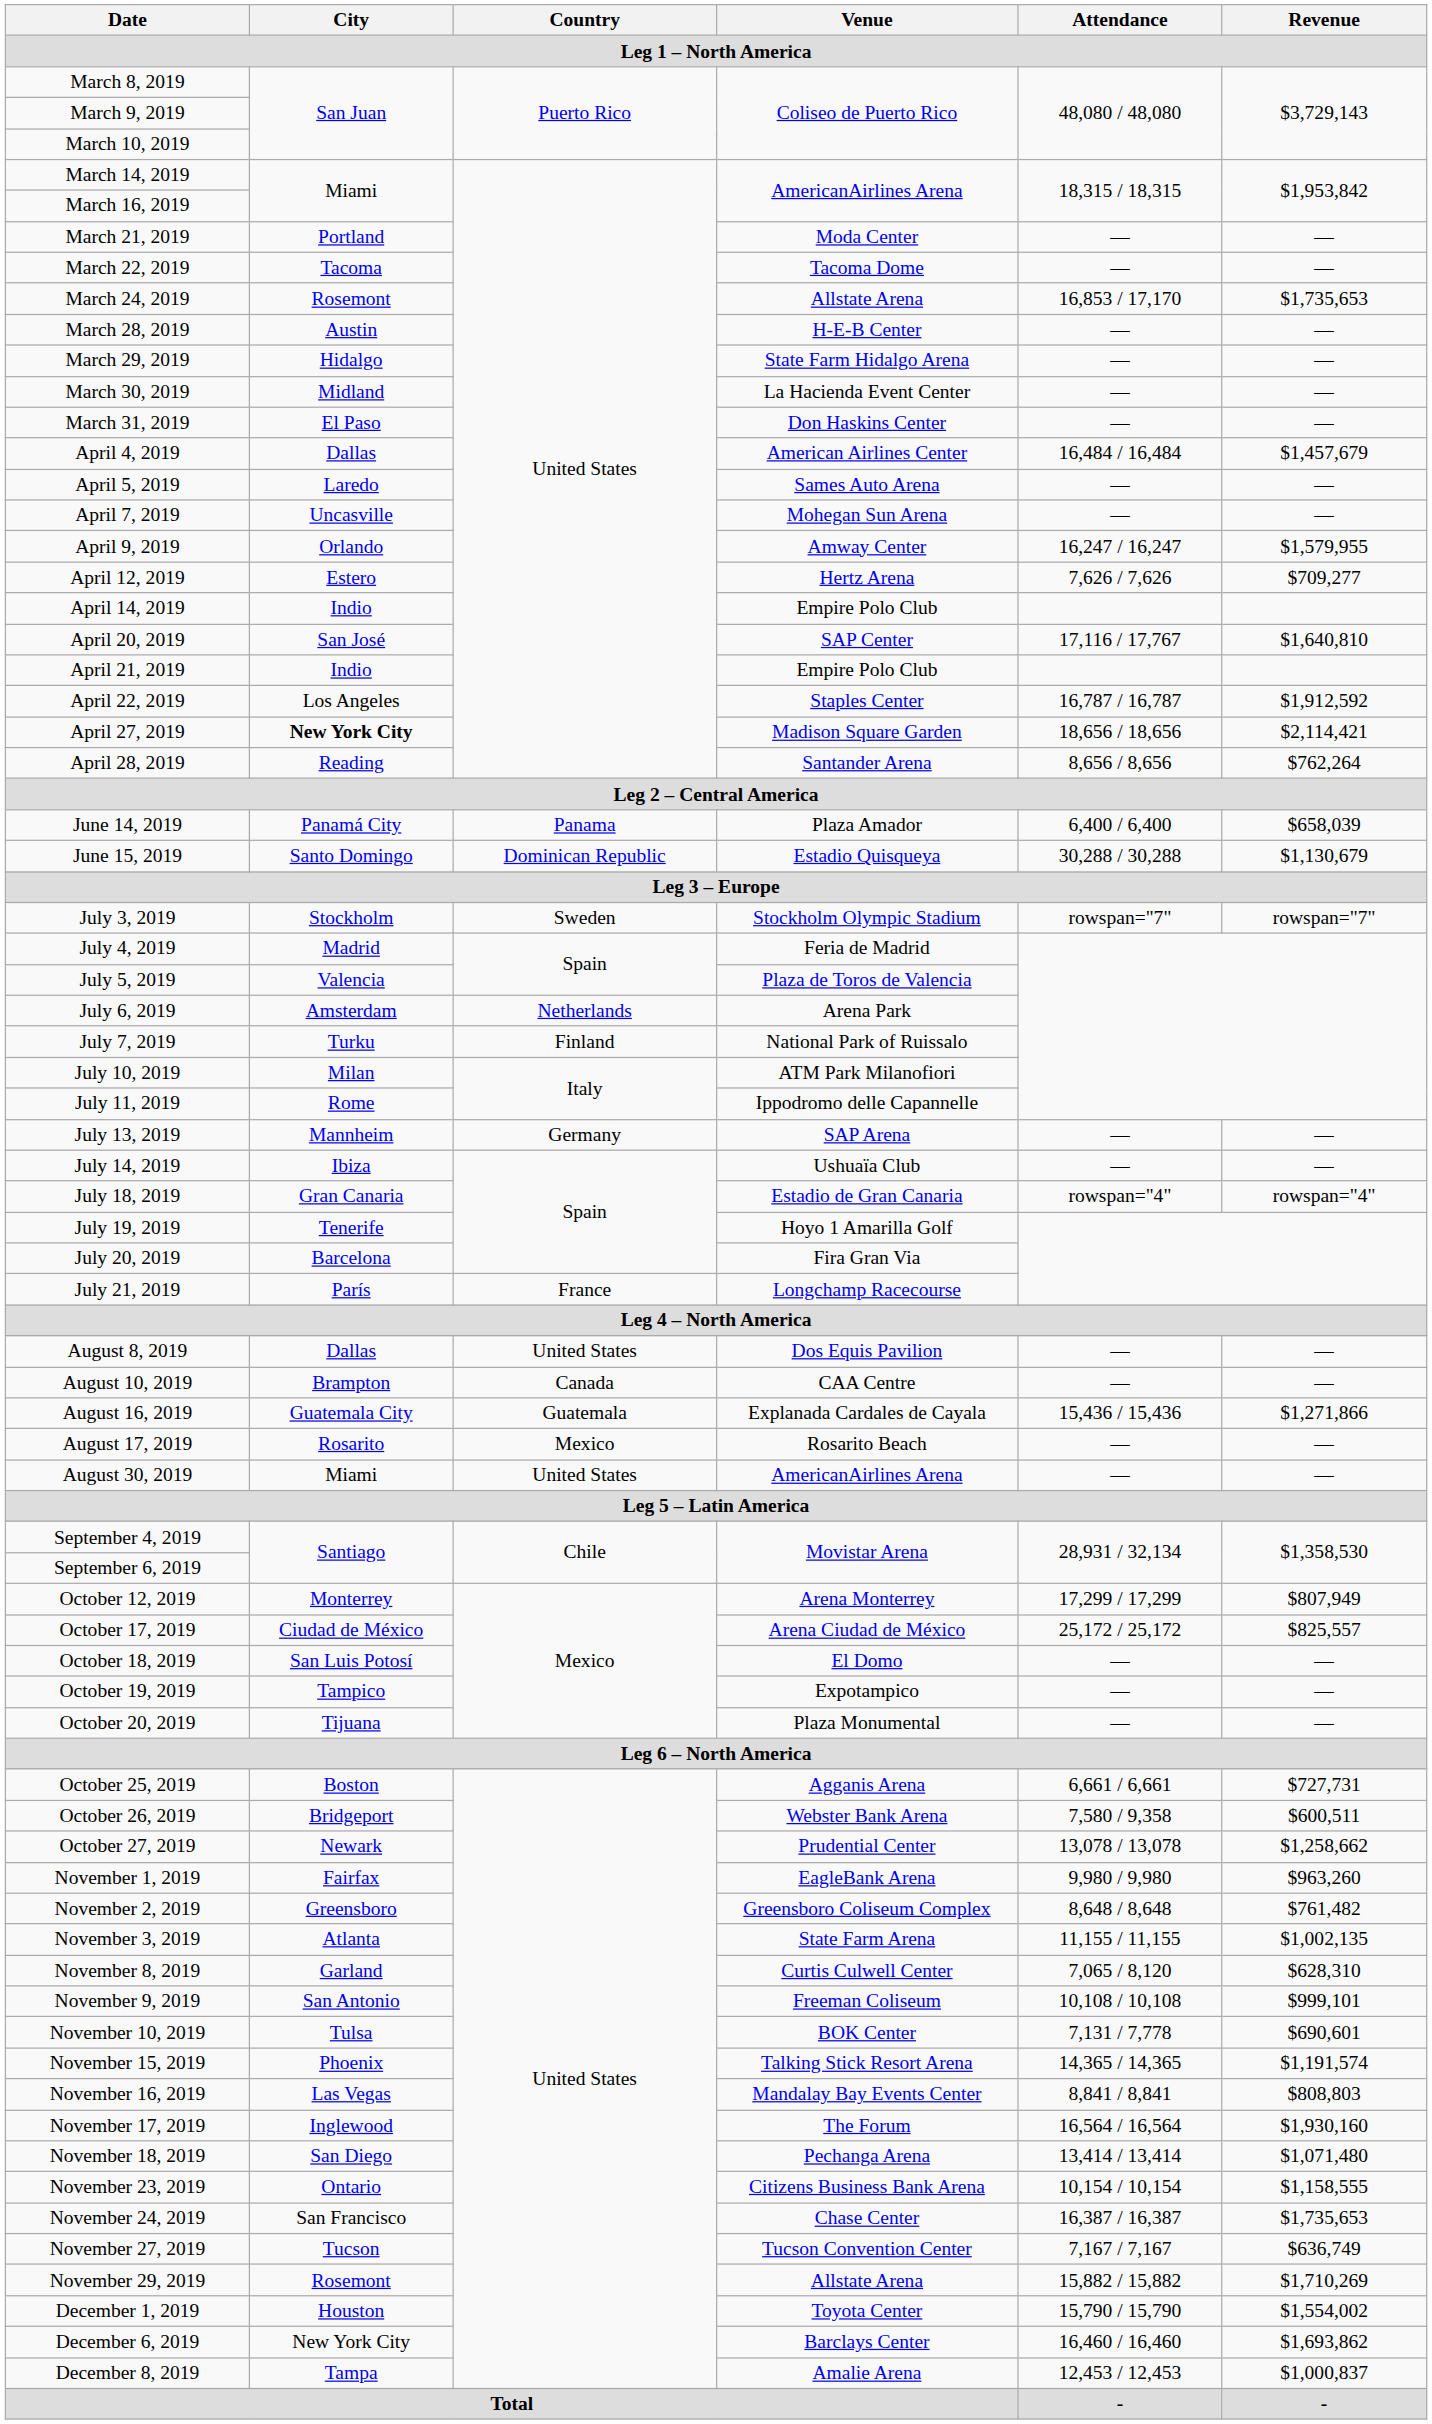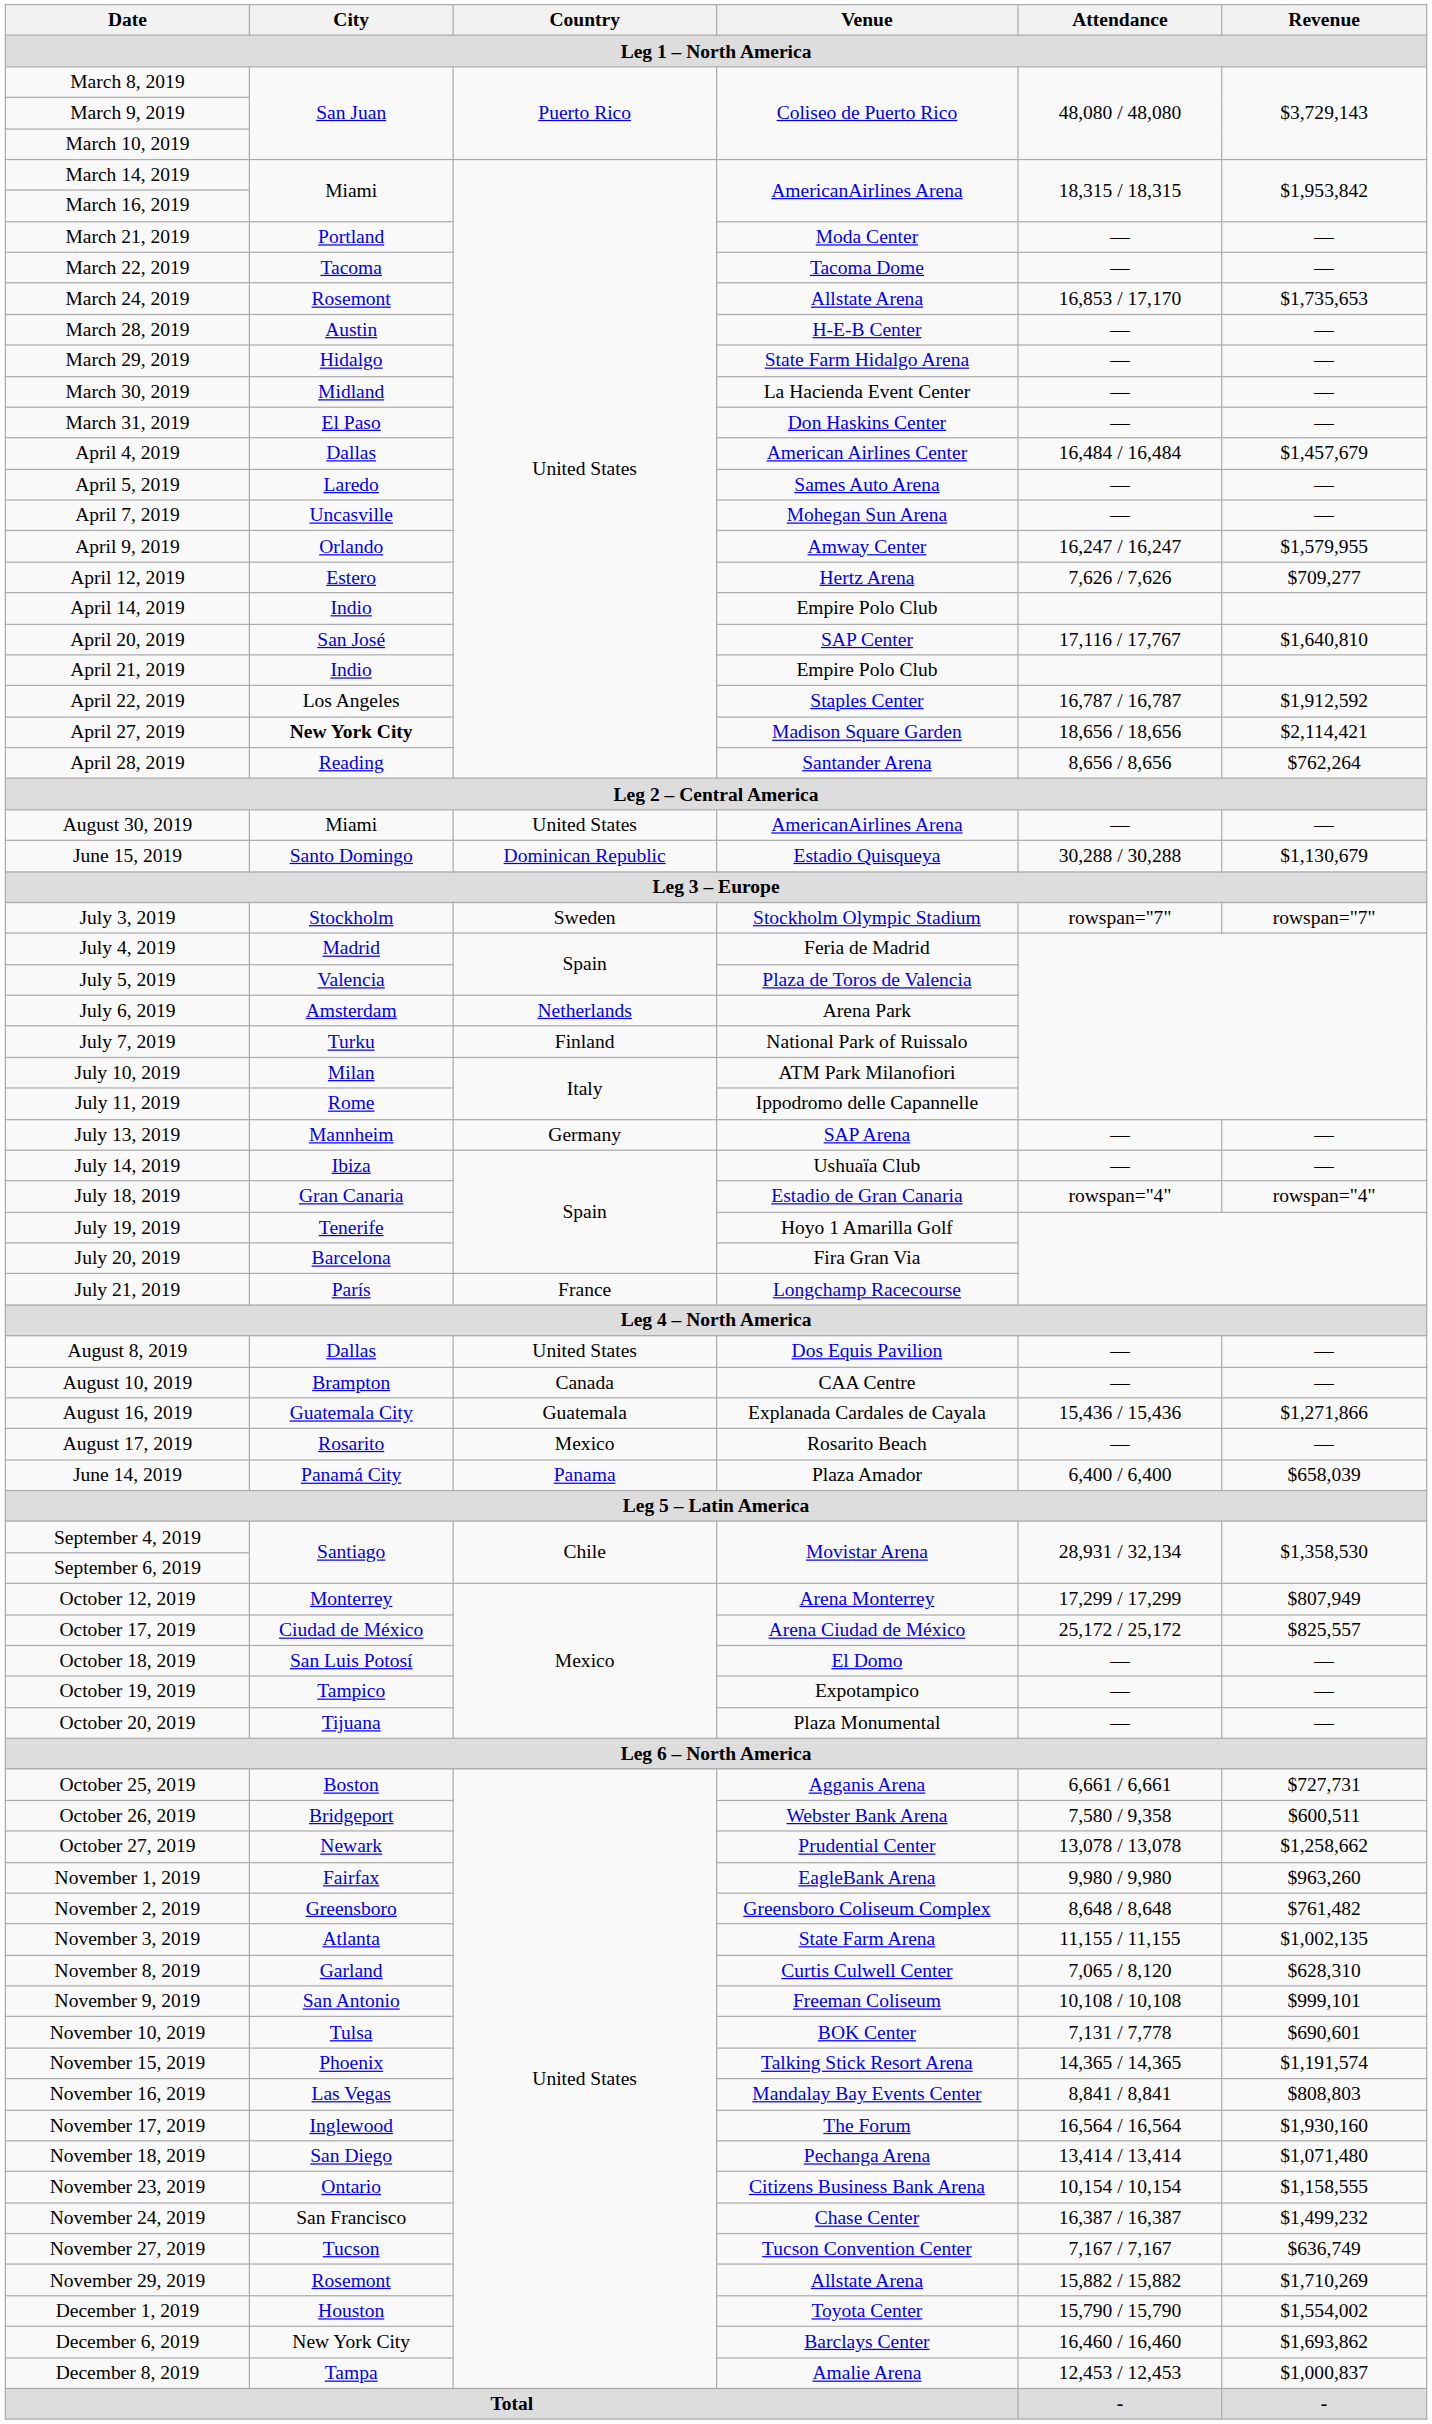rows swapped: (127, 824) <-> (127, 1474)
(1324, 2217) $1,735,653 -> (1324, 2217) $1,499,232
